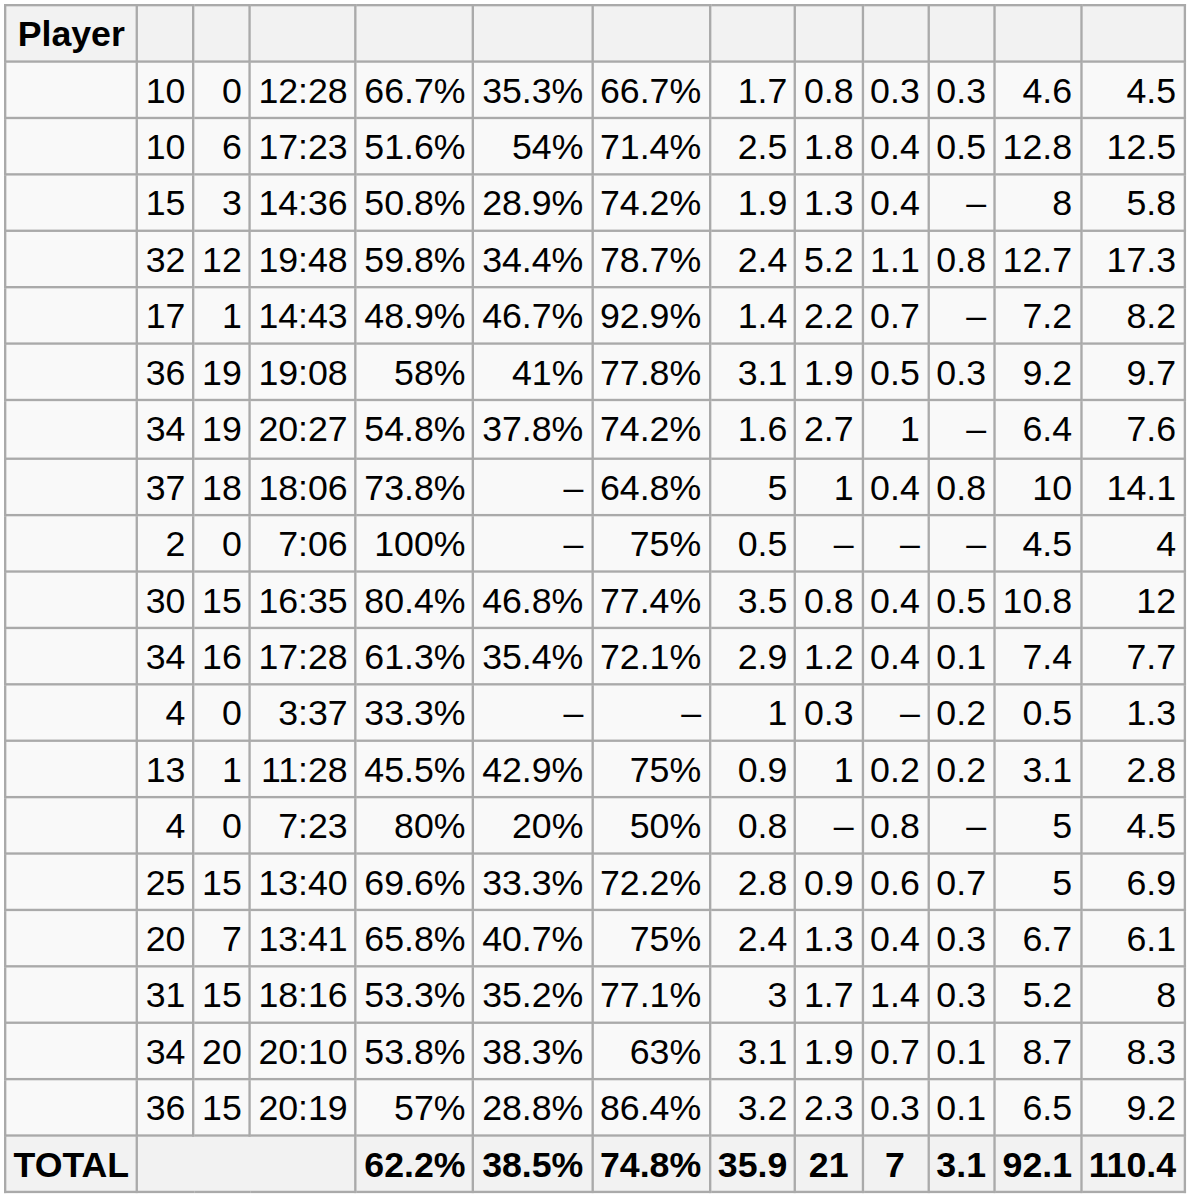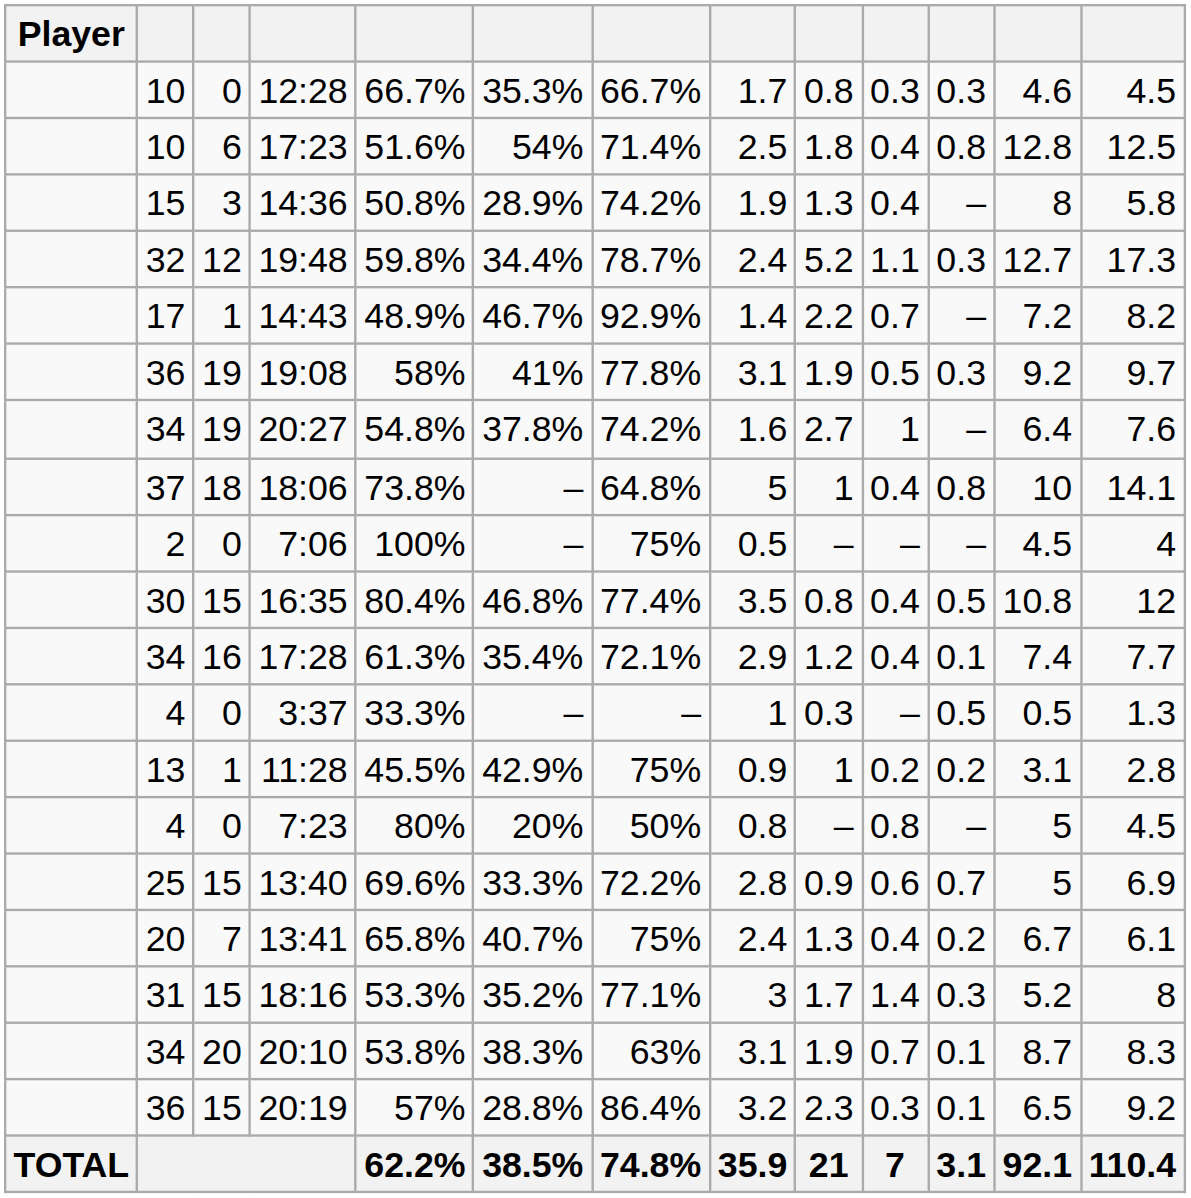(961, 147) 0.5 -> (961, 147) 0.8
(961, 260) 0.8 -> (961, 260) 0.3
(961, 712) 0.2 -> (961, 712) 0.5
(961, 938) 0.3 -> (961, 938) 0.2
